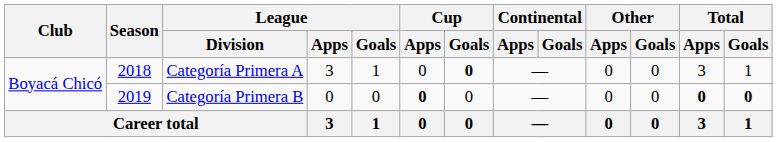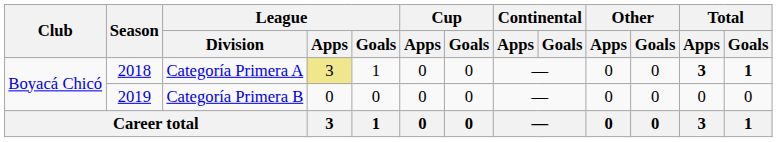(329, 70) no background -> (329, 70) khaki background
(469, 70) bold -> (469, 70) normal
(702, 70) normal -> (702, 70) bold
(748, 70) normal -> (748, 70) bold
(422, 96) bold -> (422, 96) normal
(702, 96) bold -> (702, 96) normal
(748, 96) bold -> (748, 96) normal
